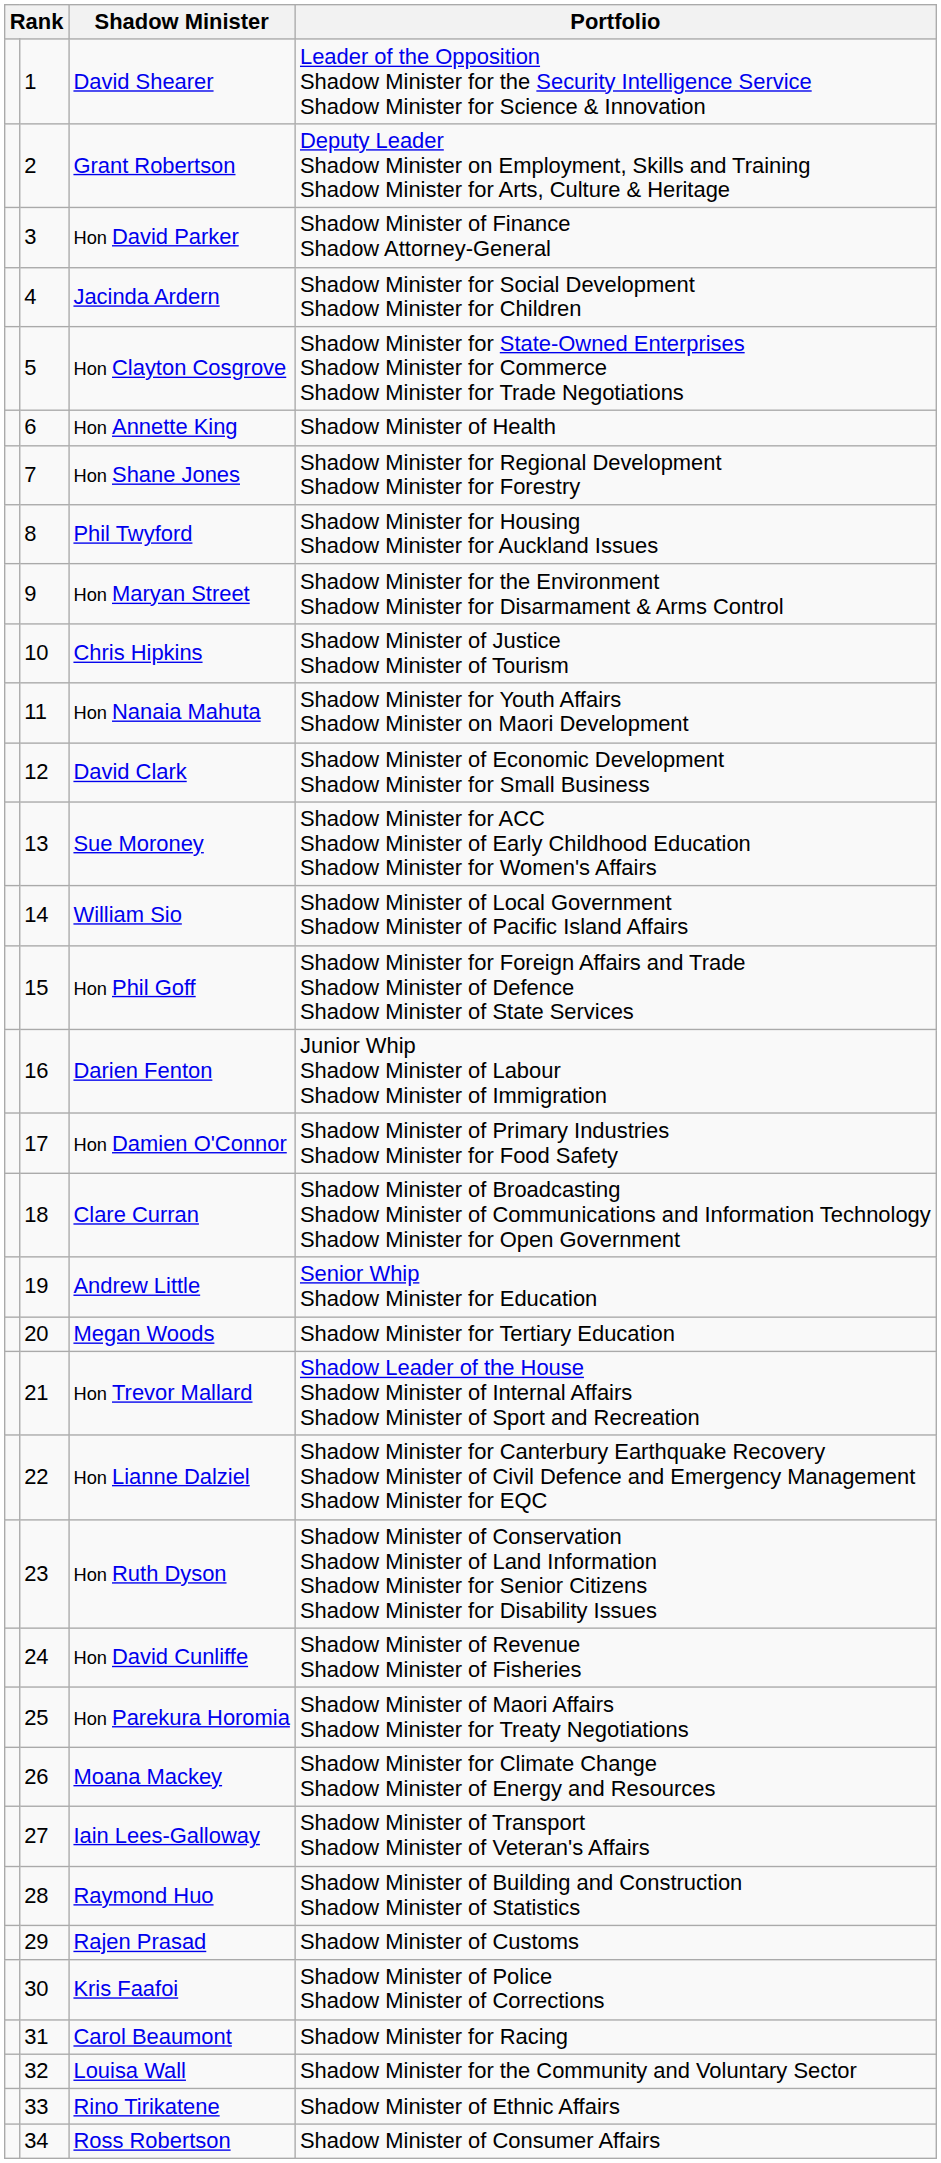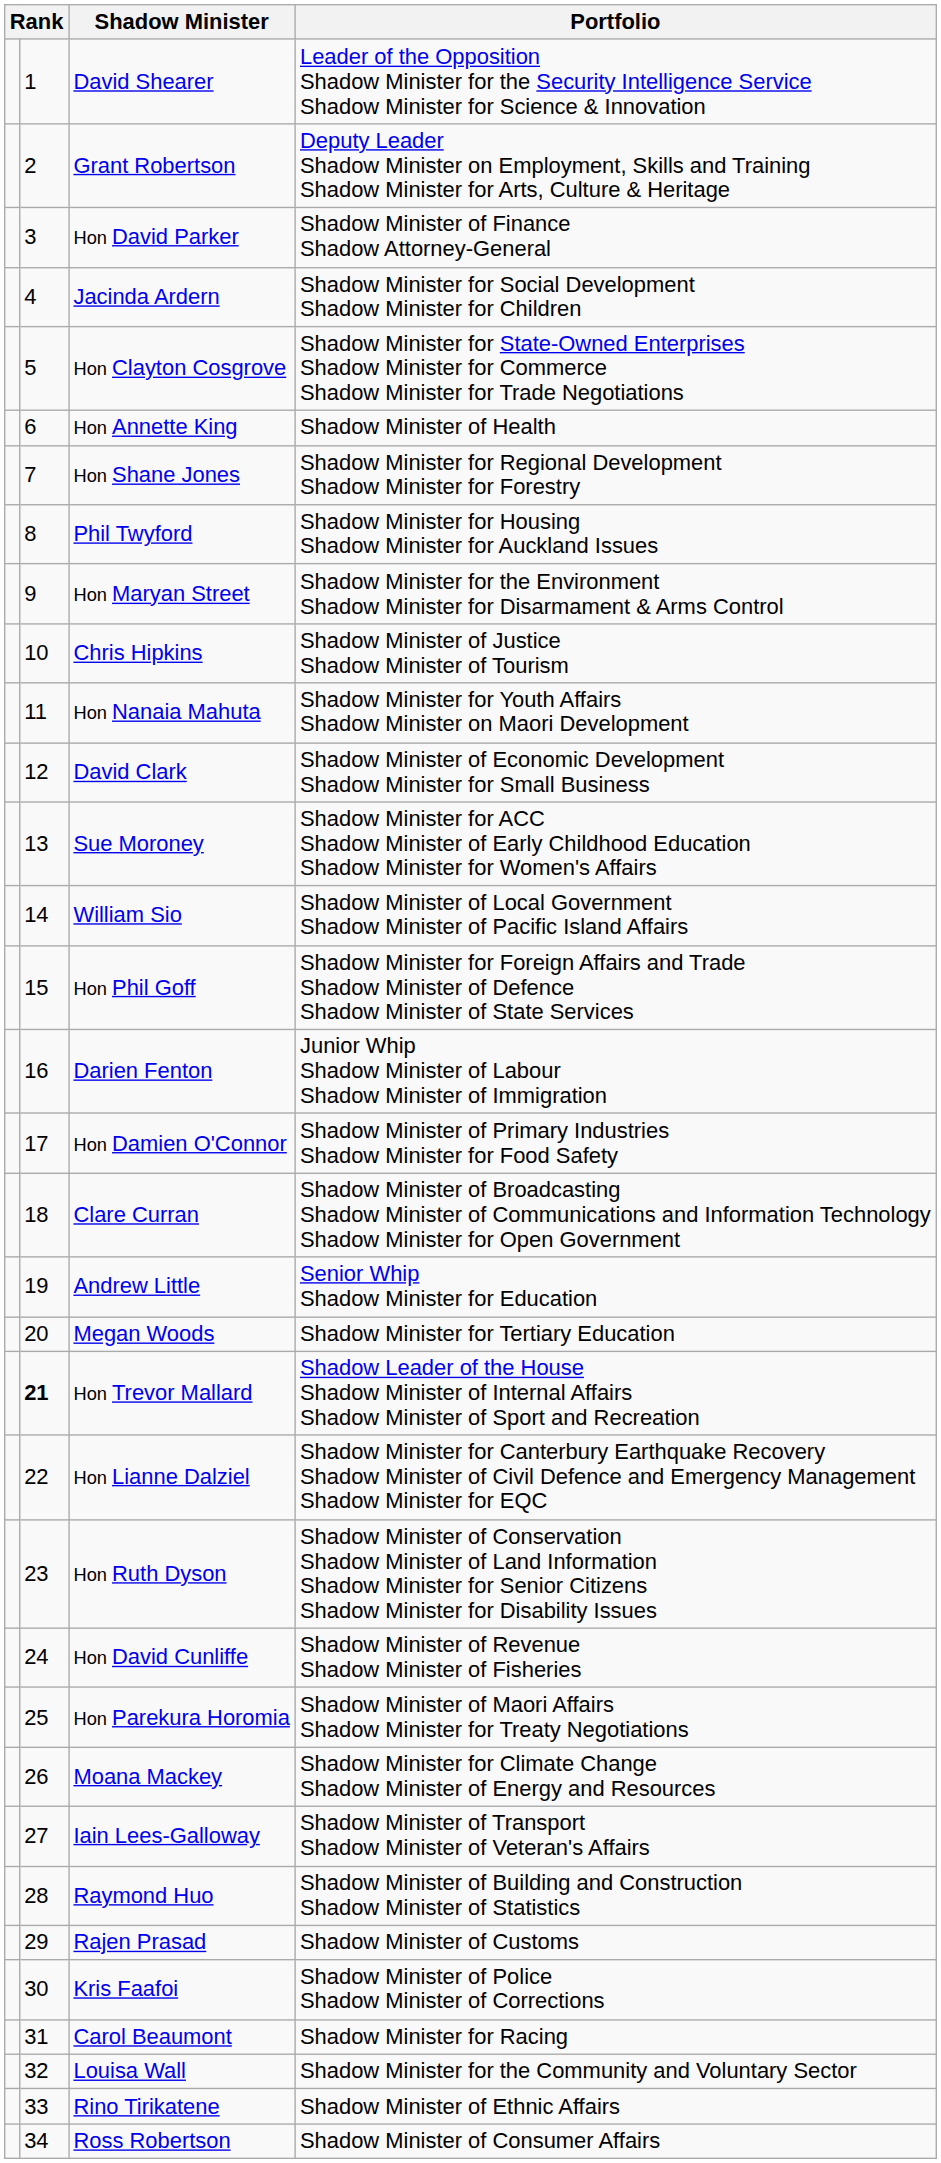(36, 1393) normal -> (36, 1393) bold
